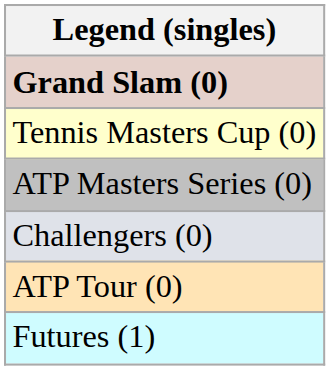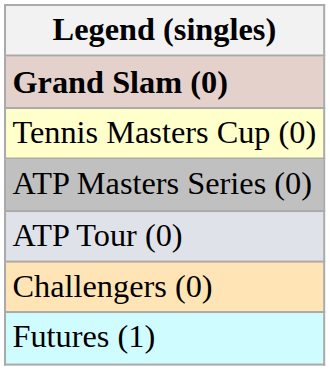(113, 235) Challengers (0) -> (98, 235) ATP Tour (0)
(98, 286) ATP Tour (0) -> (113, 286) Challengers (0)
